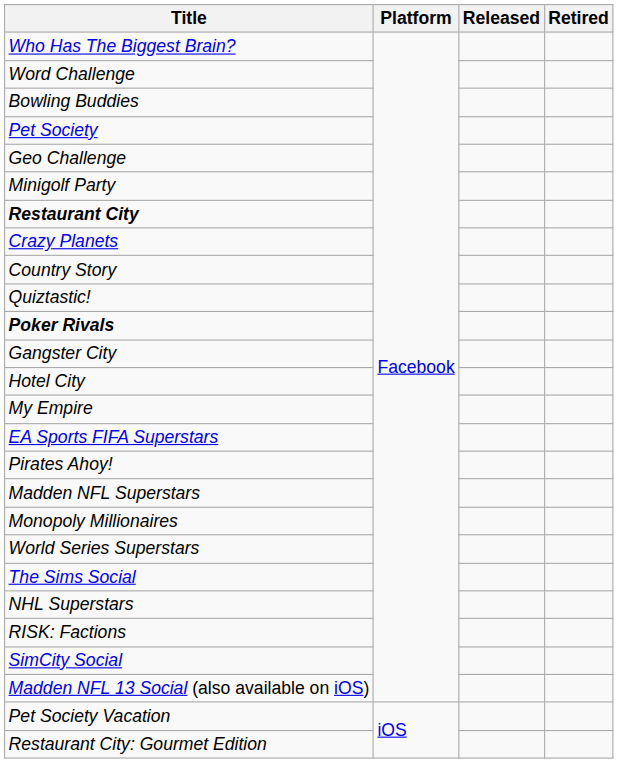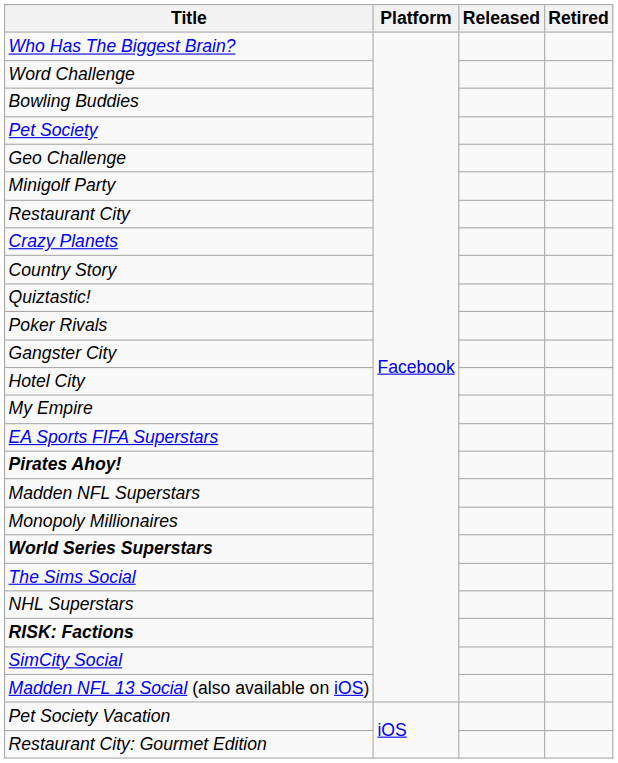(74, 213) bold -> (69, 213) normal
(61, 325) bold -> (58, 325) normal
(61, 465) normal -> (65, 465) bold
(104, 548) normal -> (111, 548) bold
(67, 632) normal -> (71, 632) bold
